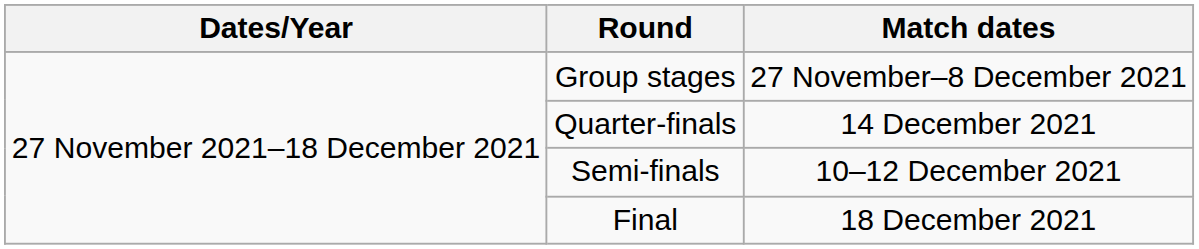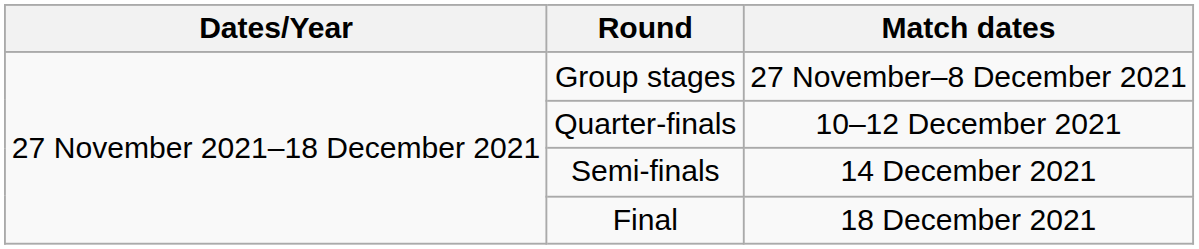(968, 123) 14 December 2021 -> (968, 123) 10–12 December 2021
(968, 171) 10–12 December 2021 -> (968, 171) 14 December 2021
